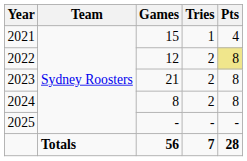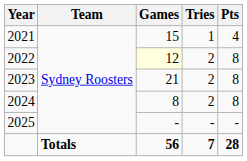(172, 58) no background -> (172, 58) lightyellow background
(236, 58) khaki background -> (236, 58) no background
